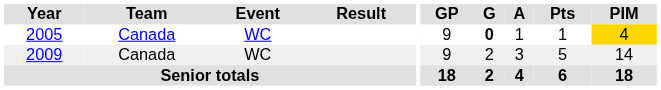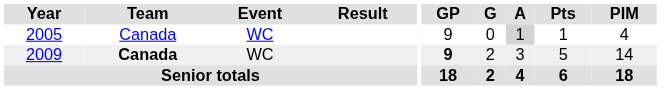(489, 34) bold -> (490, 34) normal
(519, 34) no background -> (520, 34) lightgrey background
(624, 34) gold background -> (624, 34) no background
(147, 54) normal -> (148, 54) bold
(447, 54) normal -> (448, 54) bold
